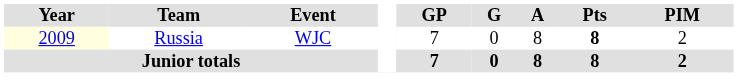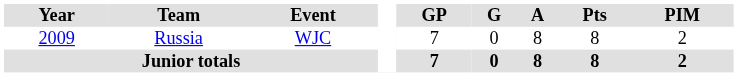(57, 38) lightyellow background -> (57, 38) no background
(595, 38) bold -> (595, 38) normal
